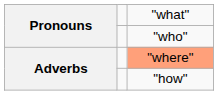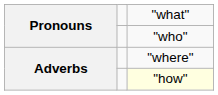(170, 57) lightsalmon background -> (170, 57) no background
(170, 79) no background -> (170, 79) lightyellow background
